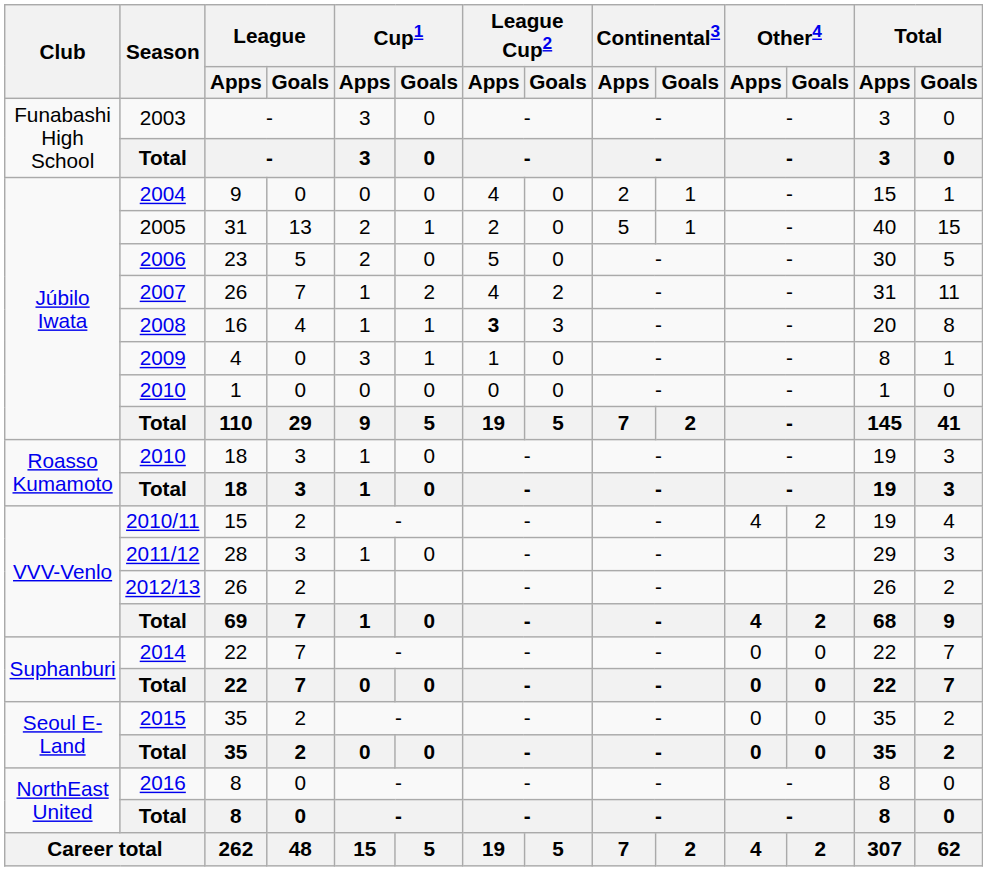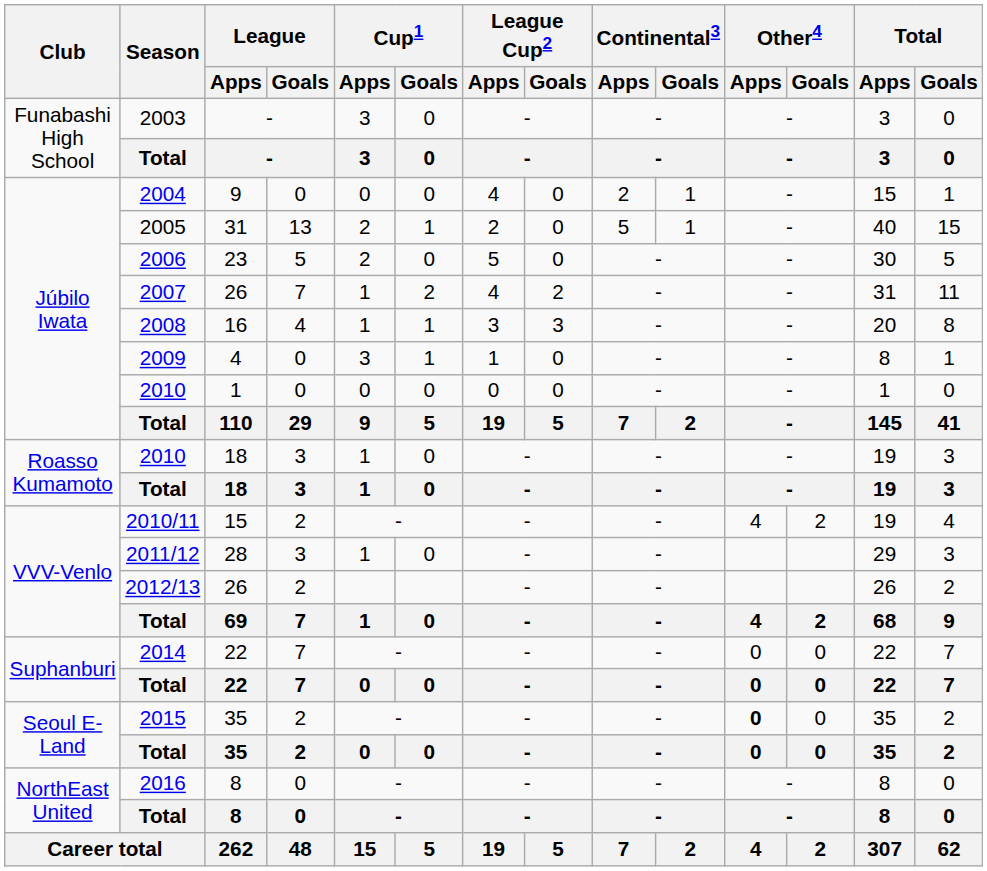(494, 325) bold -> (494, 325) normal
(756, 719) normal -> (756, 719) bold
